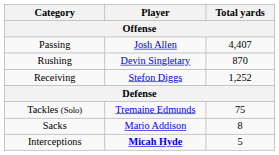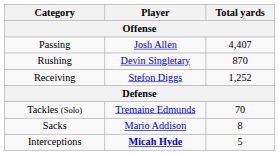(240, 110) 75 -> (240, 110) 70
